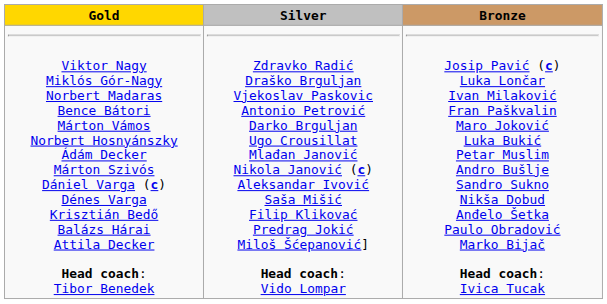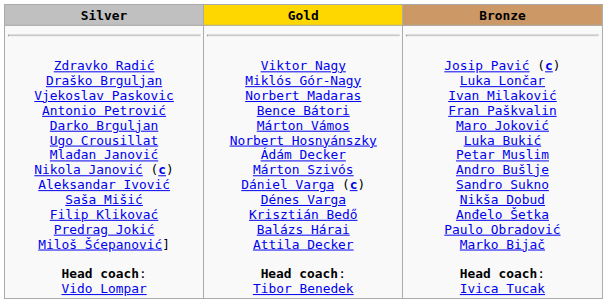columns swapped: (104, 15) <-> (303, 15)
